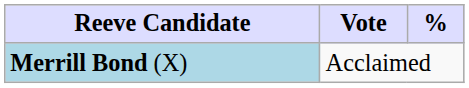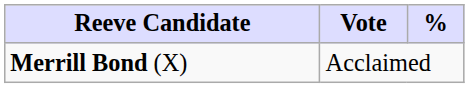(99, 62) lightblue background -> (99, 62) no background
